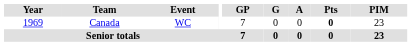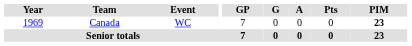(331, 23) bold -> (331, 23) normal
(379, 23) normal -> (379, 23) bold
